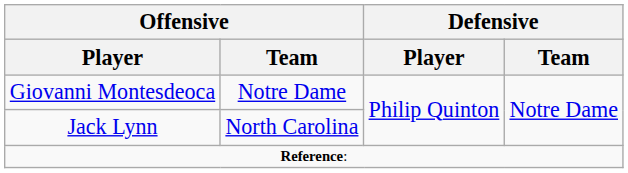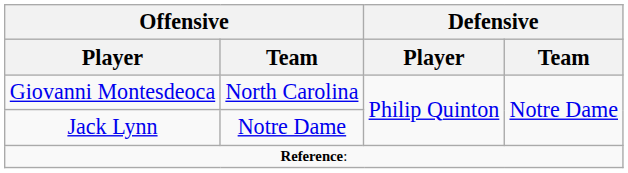(292, 92) Notre Dame -> (292, 92) North Carolina
(292, 127) North Carolina -> (292, 127) Notre Dame
